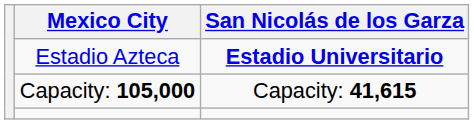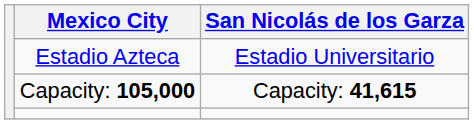(335, 56) bold -> (335, 56) normal
